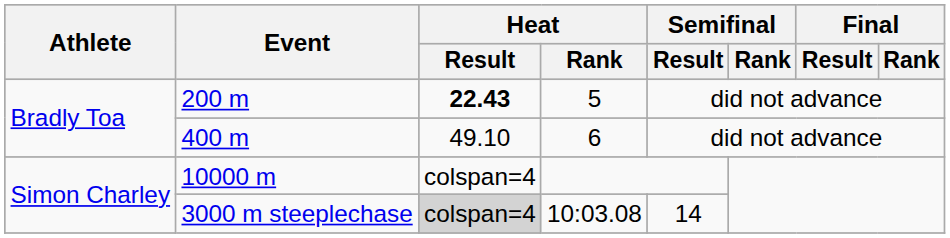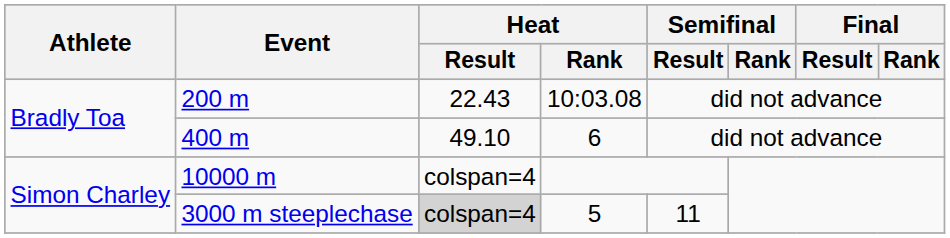(480, 99) bold -> (480, 99) normal
(594, 99) 5 -> (594, 99) 10:03.08
(594, 215) 10:03.08 -> (594, 215) 5
(688, 215) 14 -> (688, 215) 11
